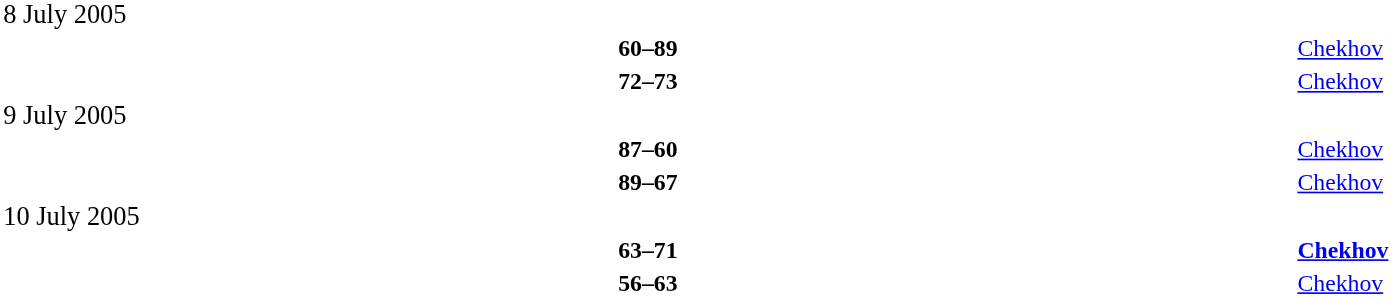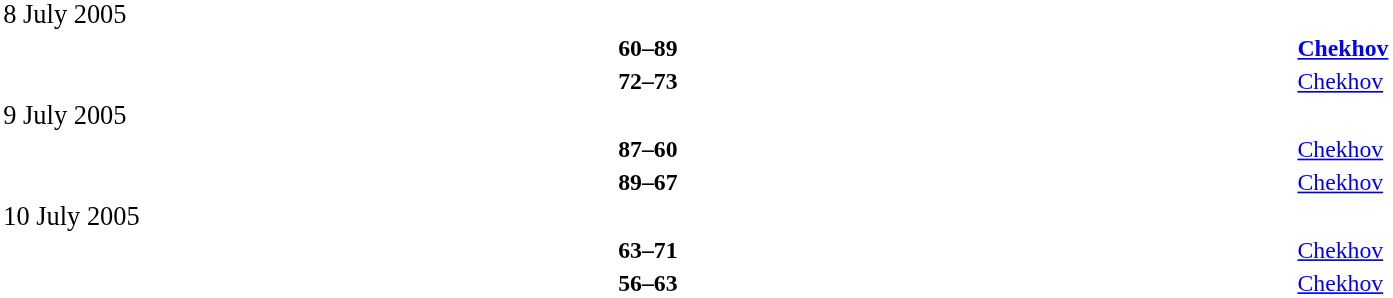(1340, 48) normal -> (1343, 48) bold
(1343, 249) bold -> (1340, 249) normal
